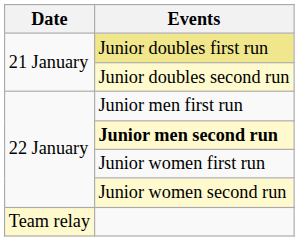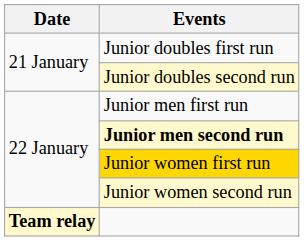(183, 47) khaki background -> (189, 47) no background
(182, 163) no background -> (187, 163) gold background
(49, 221) normal -> (52, 221) bold
